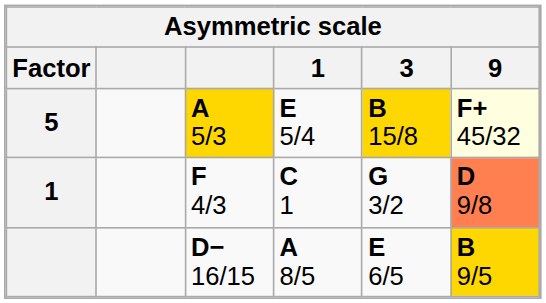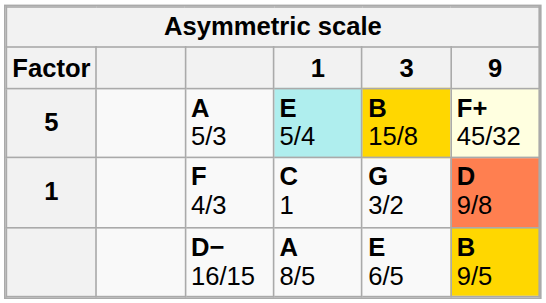(209, 122) gold background -> (209, 122) no background
(297, 122) no background -> (297, 122) paleturquoise background
